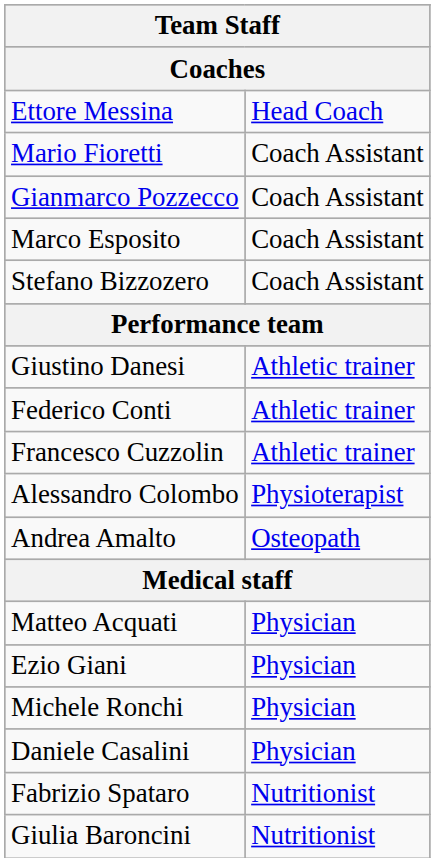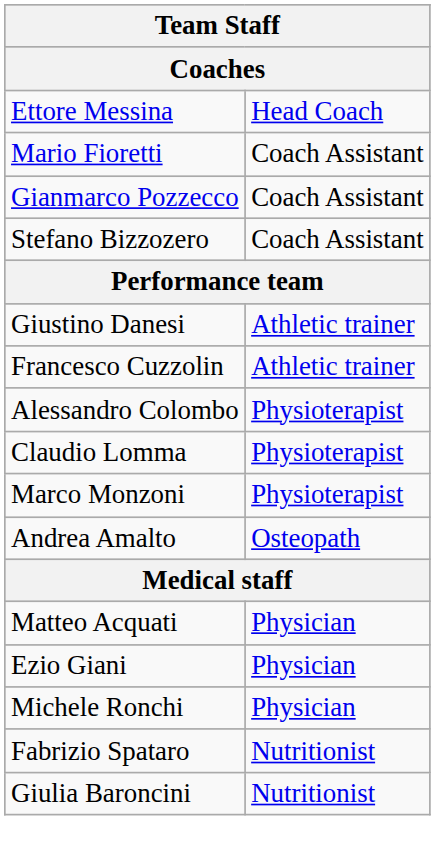- row: (96, 238)
- row: (91, 409)
+ row: (99, 452)
+ row: (98, 494)
- row: (100, 750)
